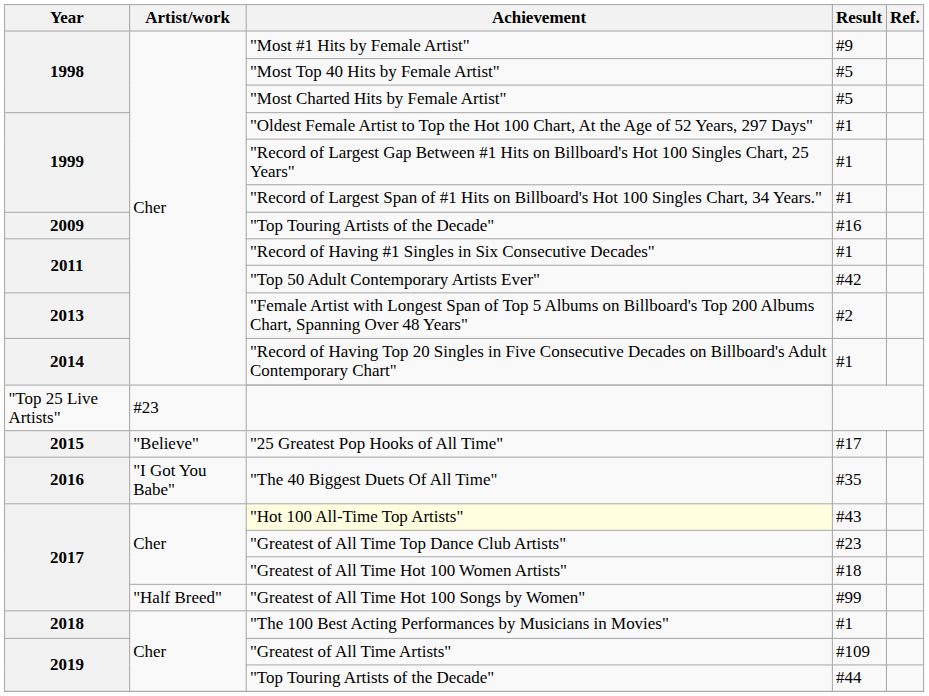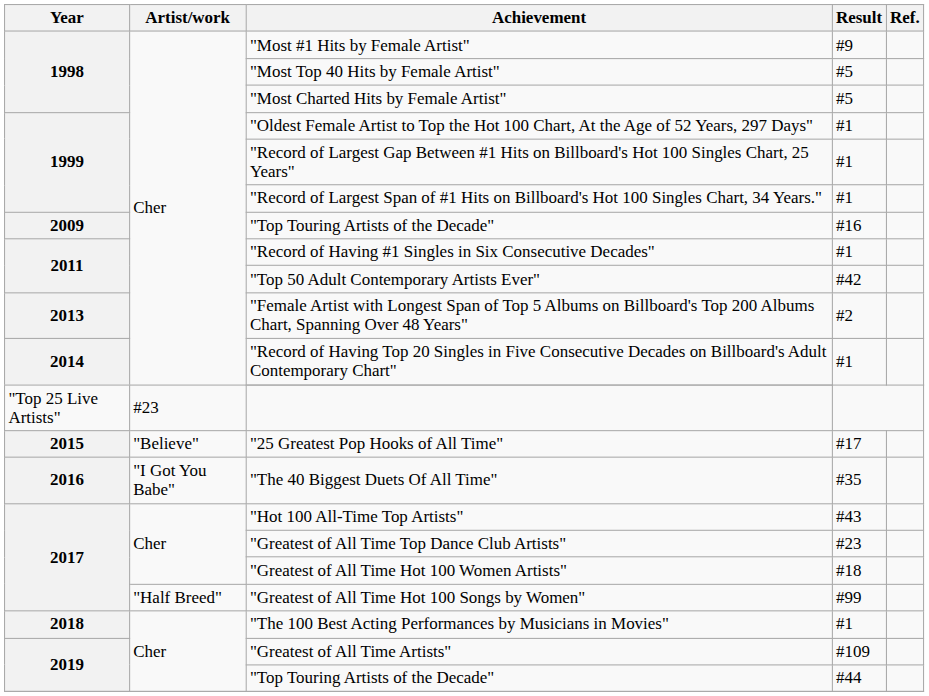(357, 516) lightyellow background -> (357, 516) no background
